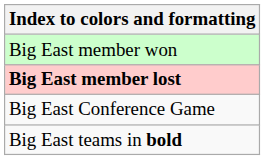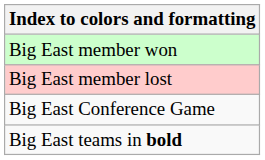(95, 79) bold -> (90, 79) normal
